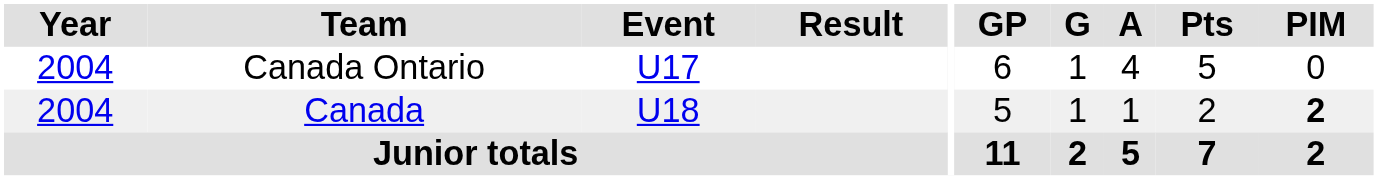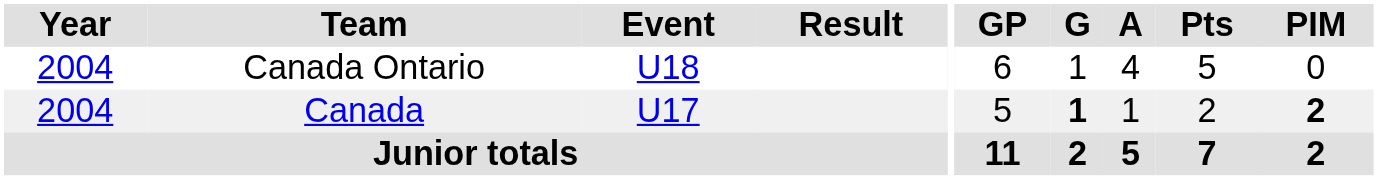(668, 67) U17 -> (668, 67) U18
(668, 110) U18 -> (668, 110) U17
(1077, 110) normal -> (1077, 110) bold
